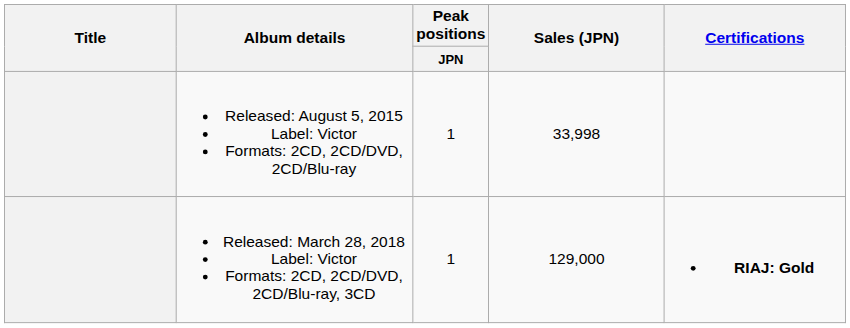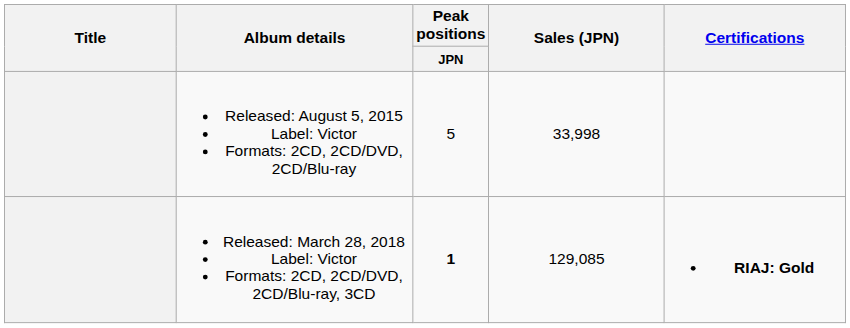(451, 133) 1 -> (451, 133) 5
(451, 259) normal -> (451, 259) bold
(577, 259) 129,000 -> (577, 259) 129,085
